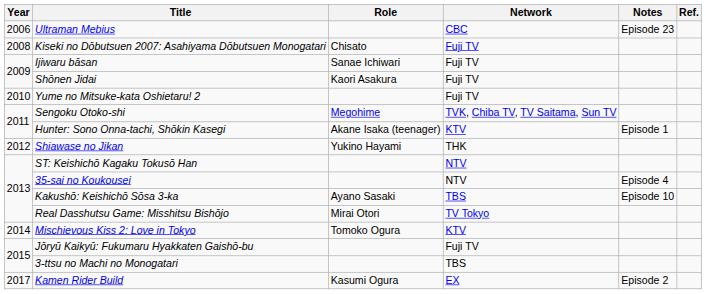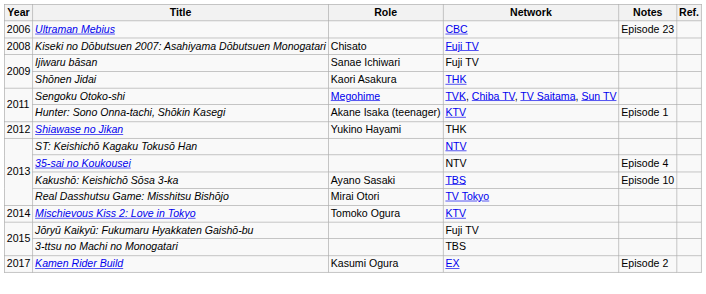(462, 79) Fuji TV -> (456, 79) THK
- row: (118, 96)
